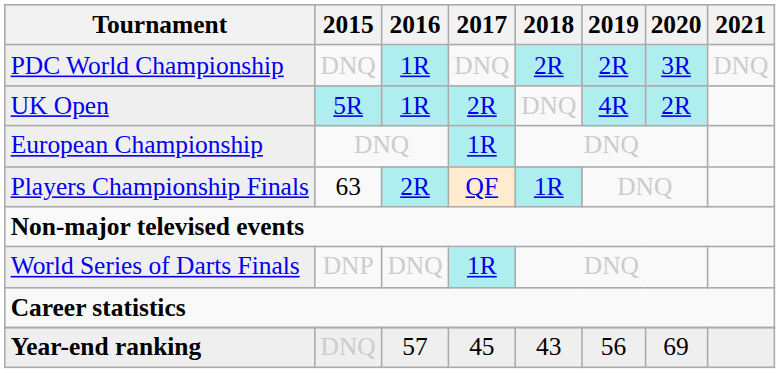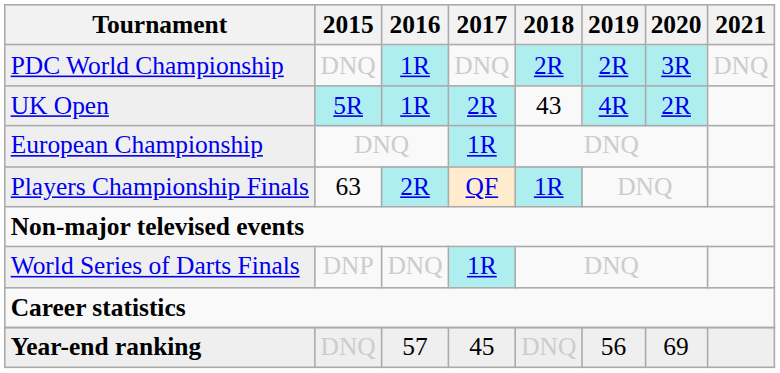(549, 105) DNQ -> (549, 105) 43
(549, 347) 43 -> (549, 347) DNQ
